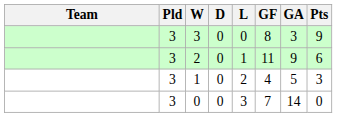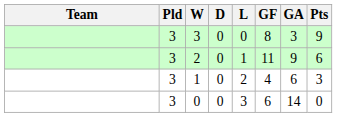(294, 79) 5 -> (294, 79) 6
(268, 101) 7 -> (268, 101) 6
